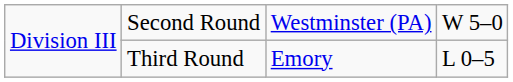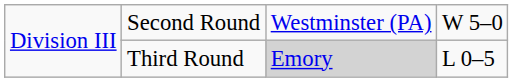(302, 58) no background -> (302, 58) lightgrey background
